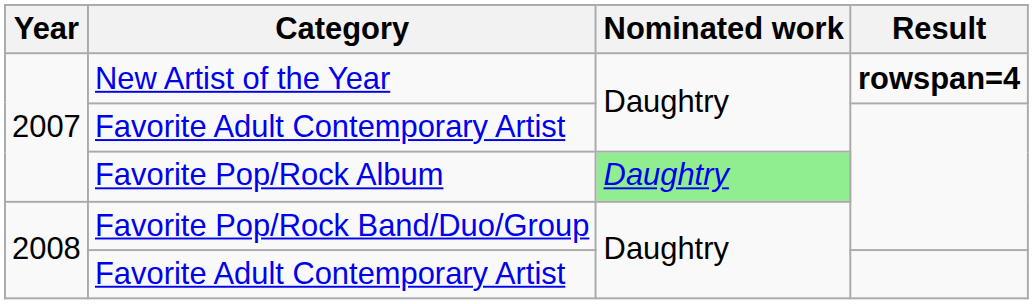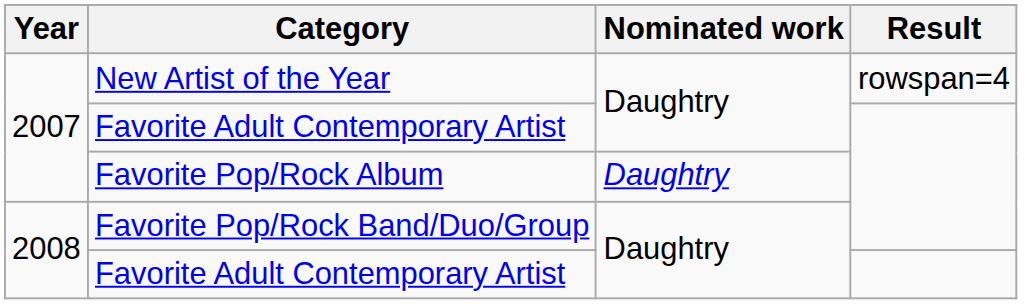(939, 77) bold -> (934, 77) normal
(666, 175) lightgreen background -> (666, 175) no background
